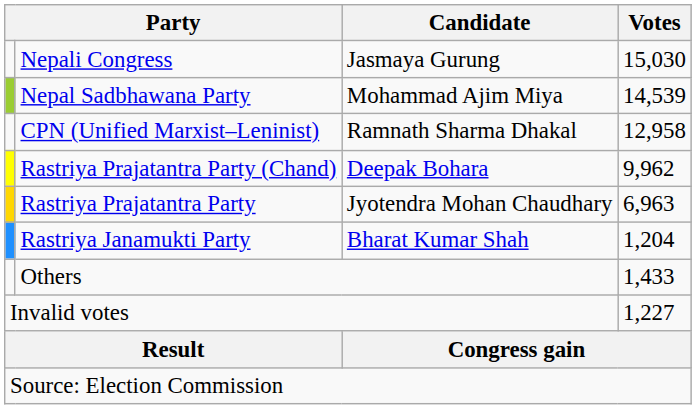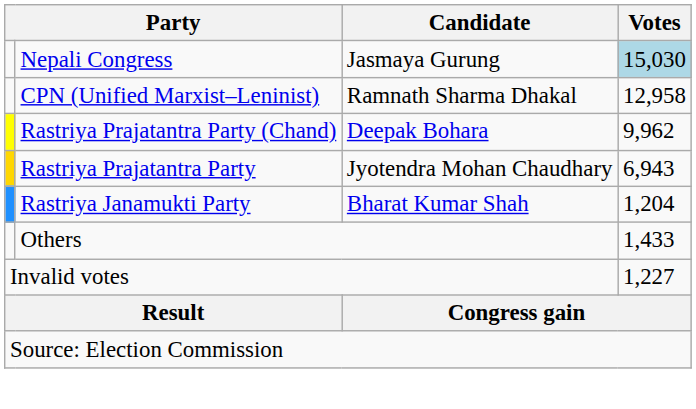(654, 58) no background -> (654, 58) lightblue background
- row: (136, 95)
(649, 204) 6,963 -> (649, 167) 6,943
